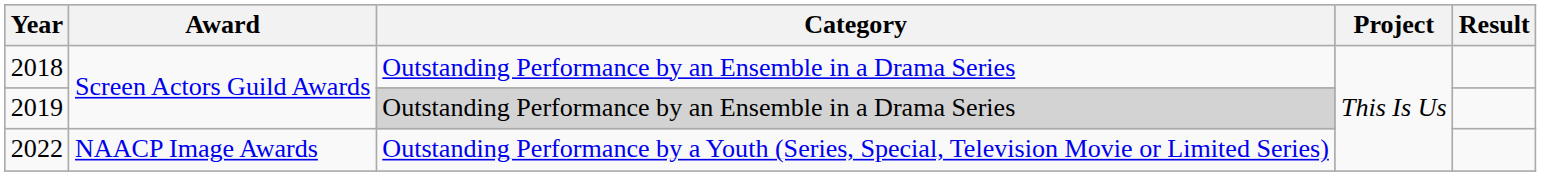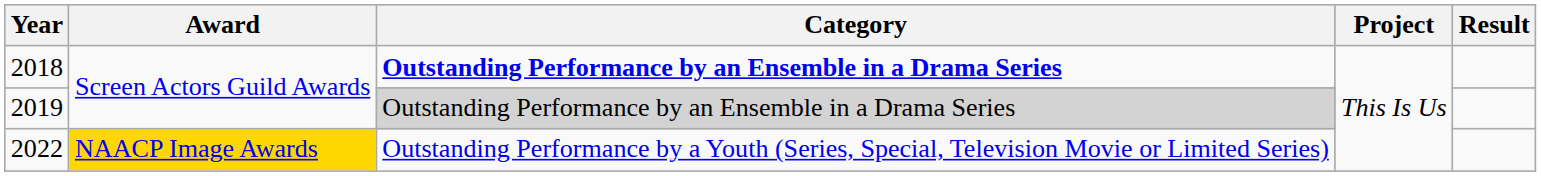(699, 66) normal -> (722, 66) bold
(196, 149) no background -> (196, 149) gold background
